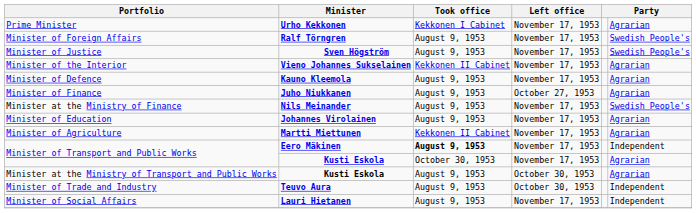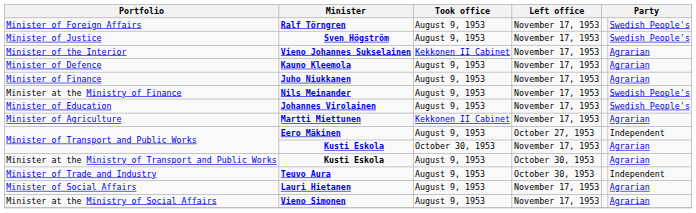- row: (41, 25)
(554, 92) October 27, 1953 -> (557, 79) November 17, 1953
(630, 120) Agrarian -> (650, 106) Swedish People's
(450, 147) bold -> (450, 133) normal
(557, 147) November 17, 1953 -> (554, 133) October 27, 1953
(637, 201) Independent -> (630, 187) Agrarian
+ row: (111, 201)
